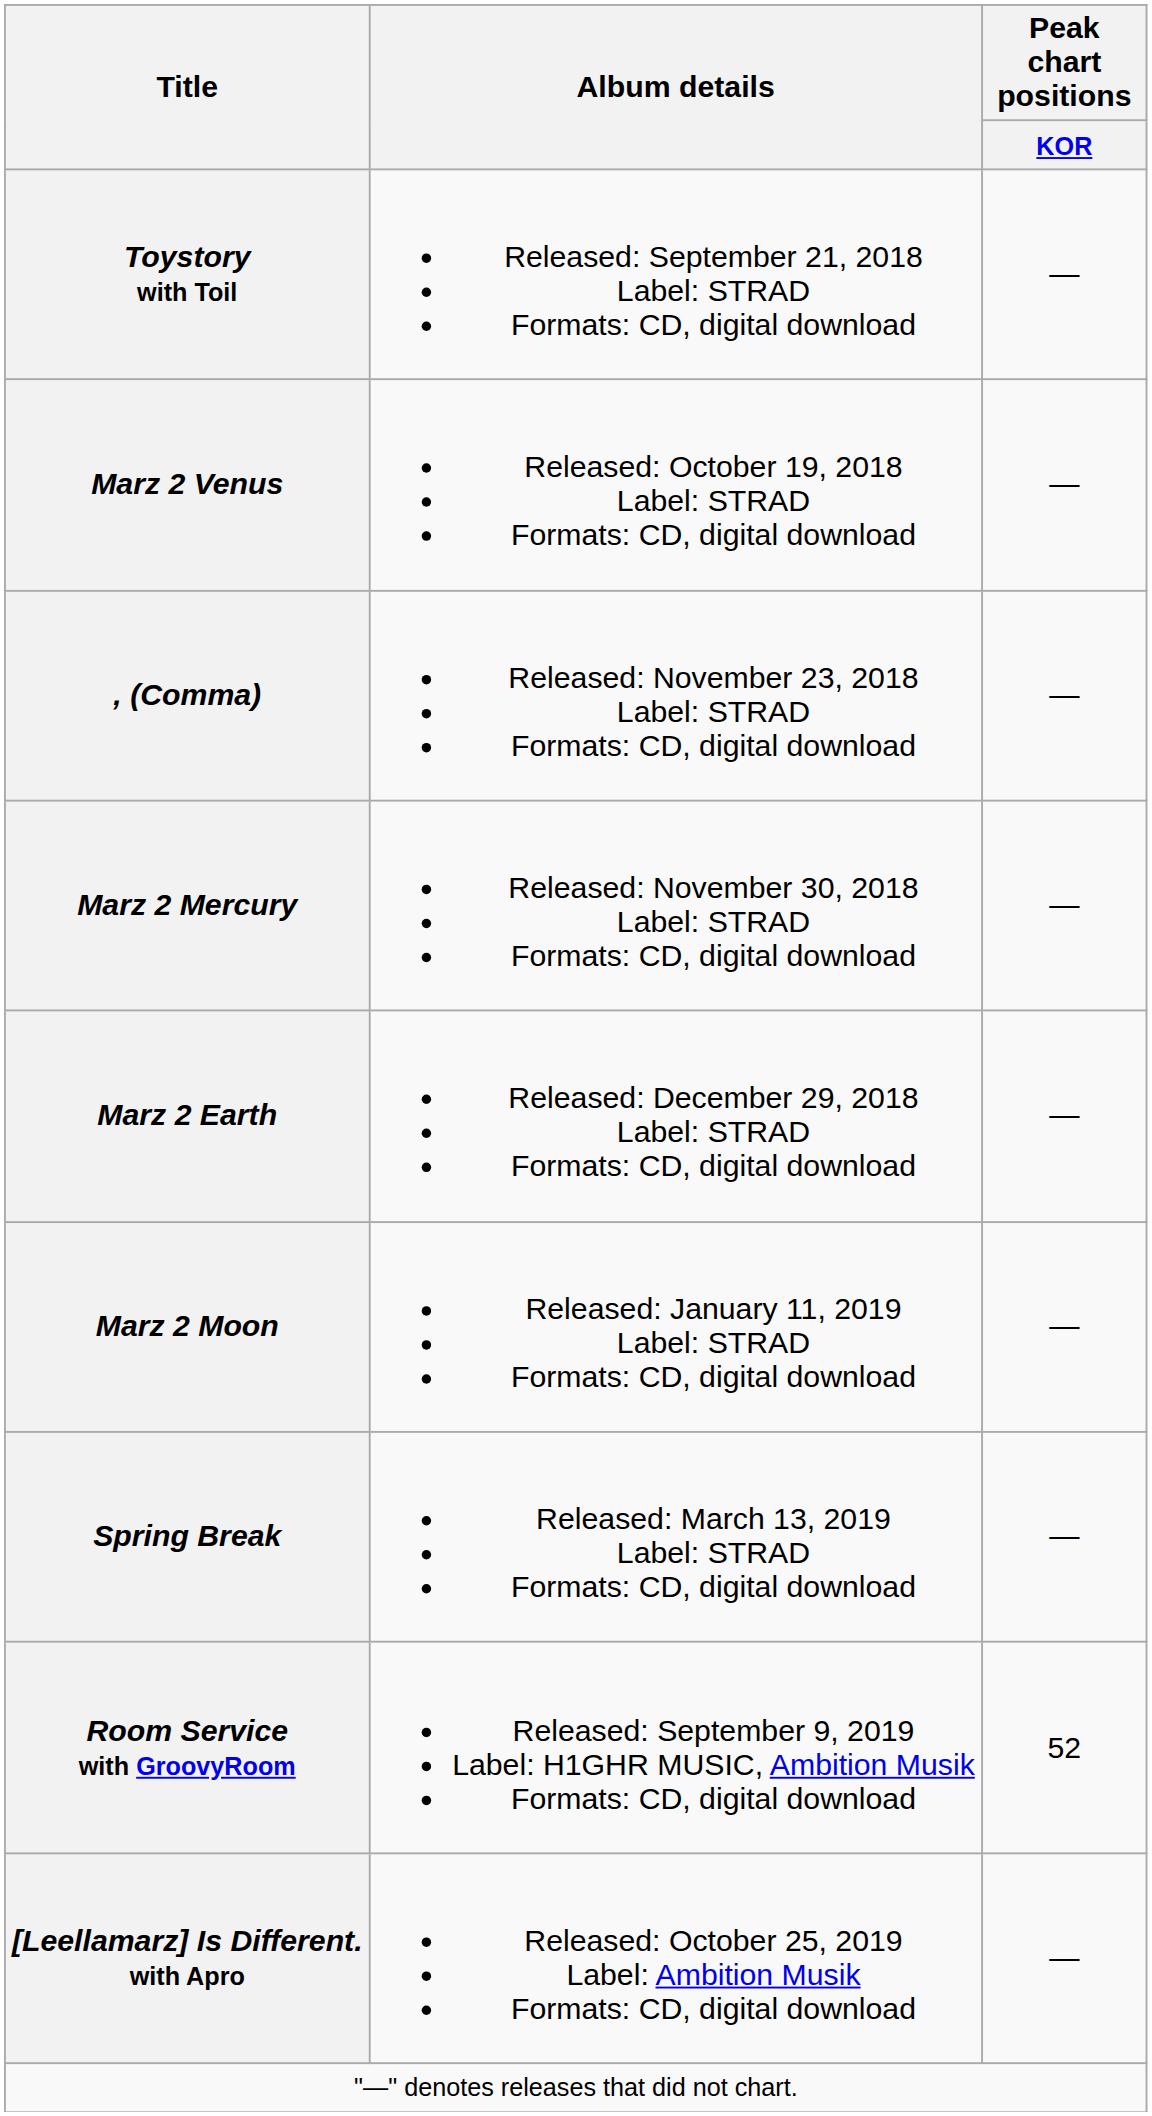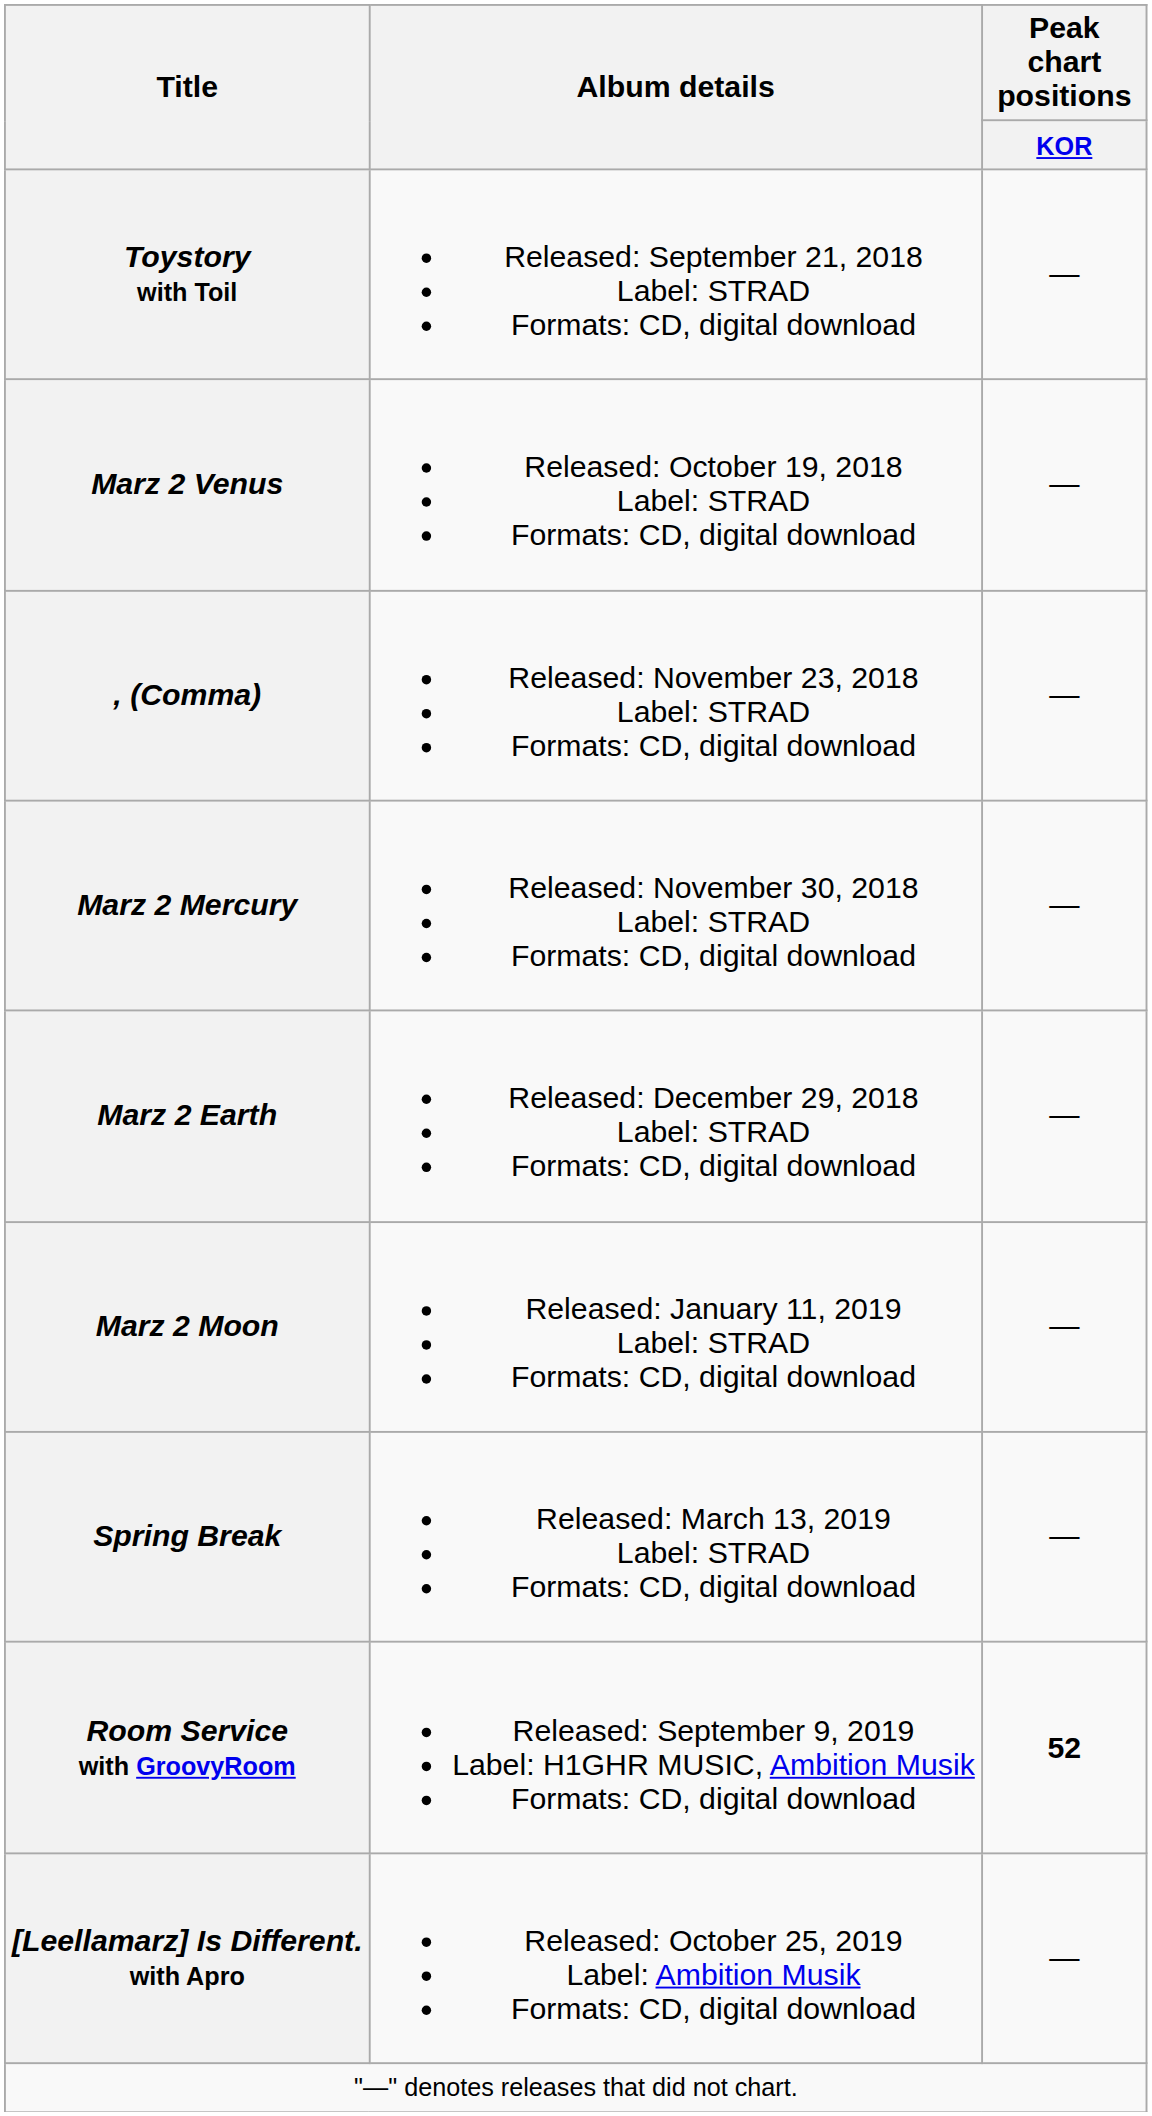(1064, 1747) normal -> (1064, 1747) bold
